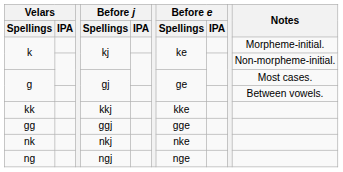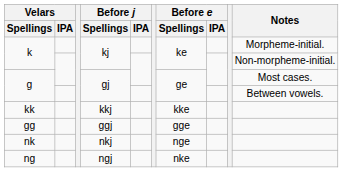(181, 142) nke -> (181, 142) nge
(181, 158) nge -> (181, 158) nke
